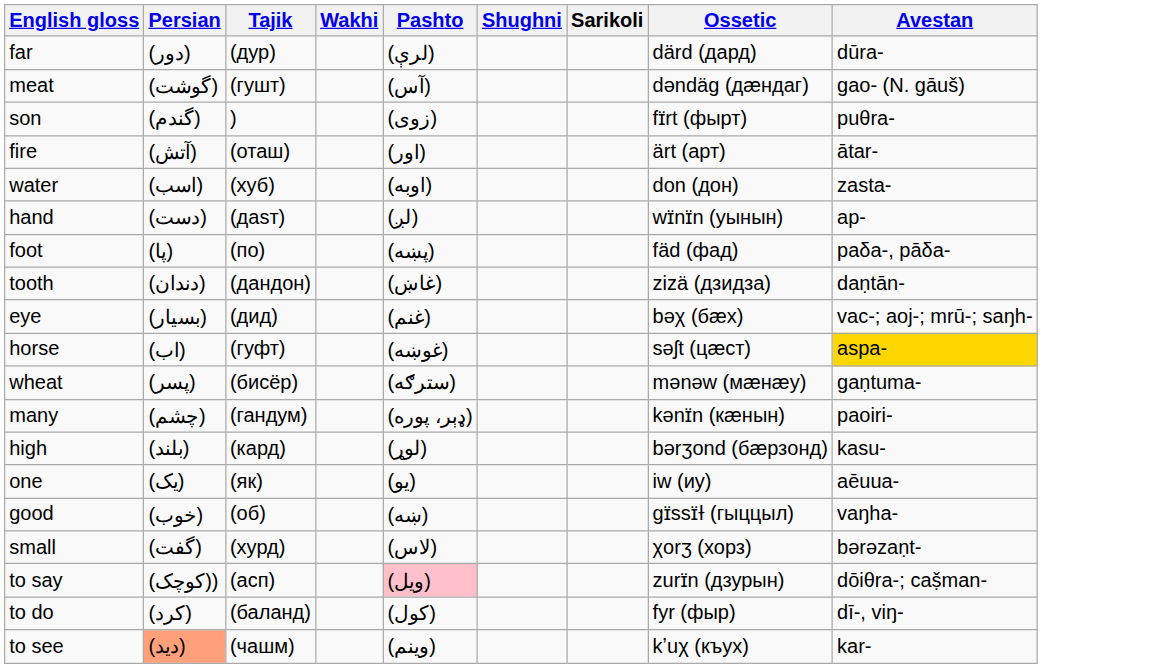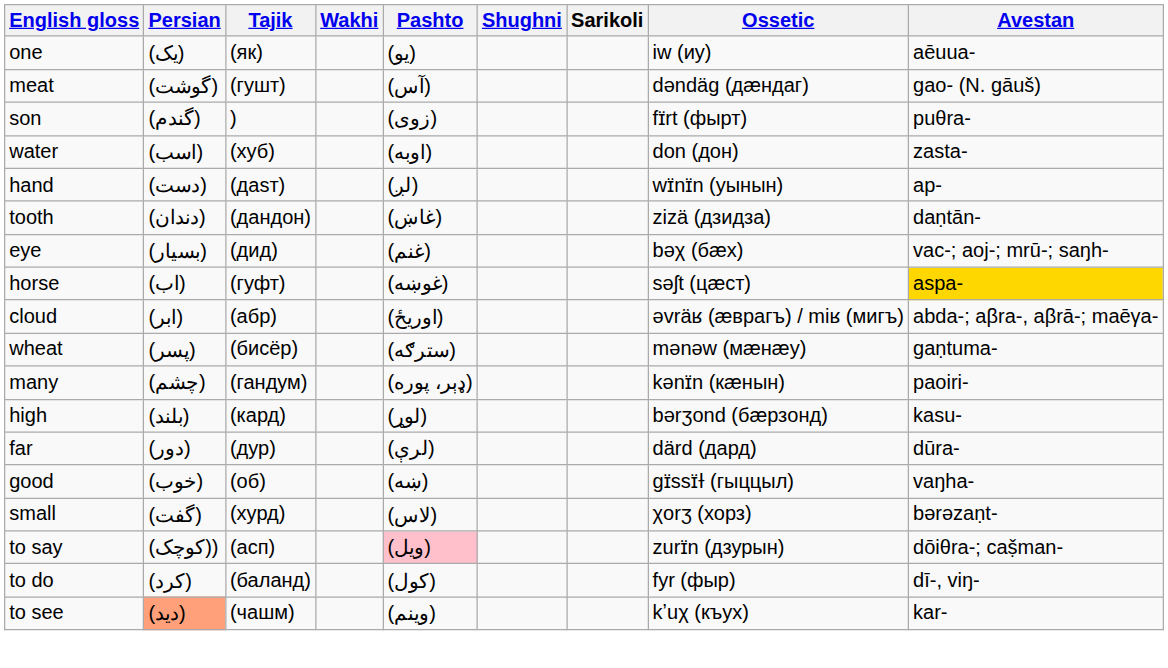rows swapped: (26, 481) <-> (21, 52)
- row: (23, 151)
- row: (26, 250)
+ row: (33, 316)
